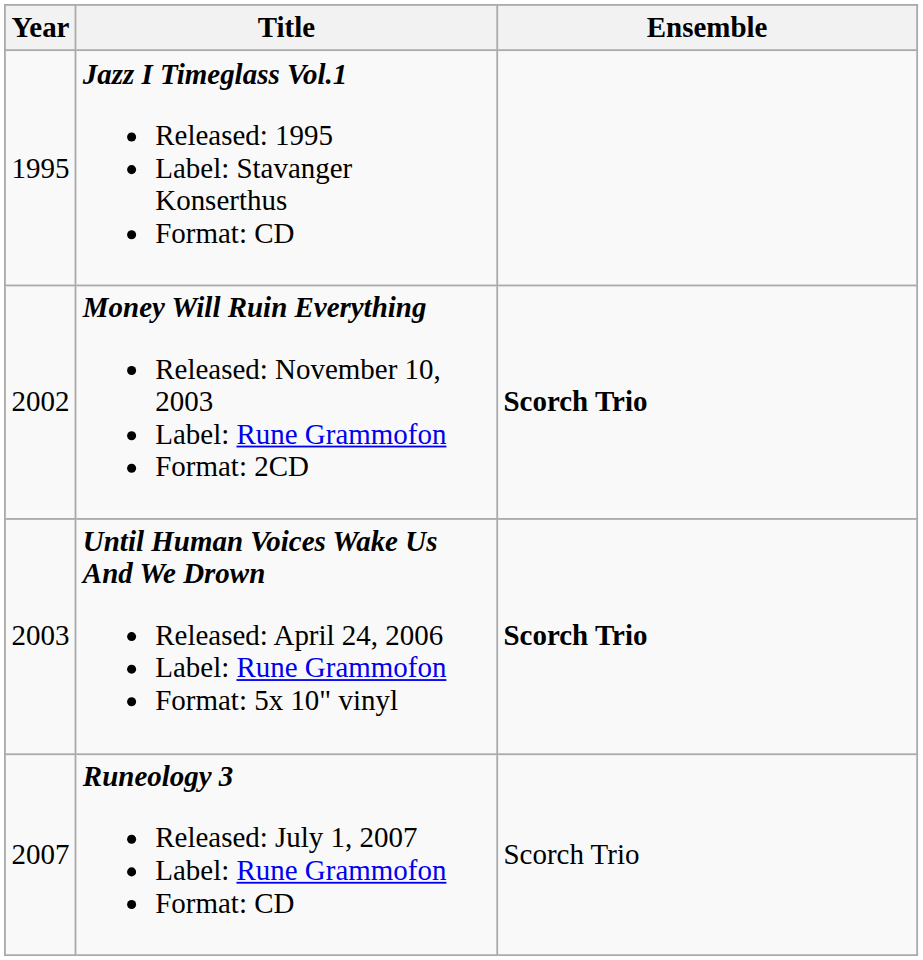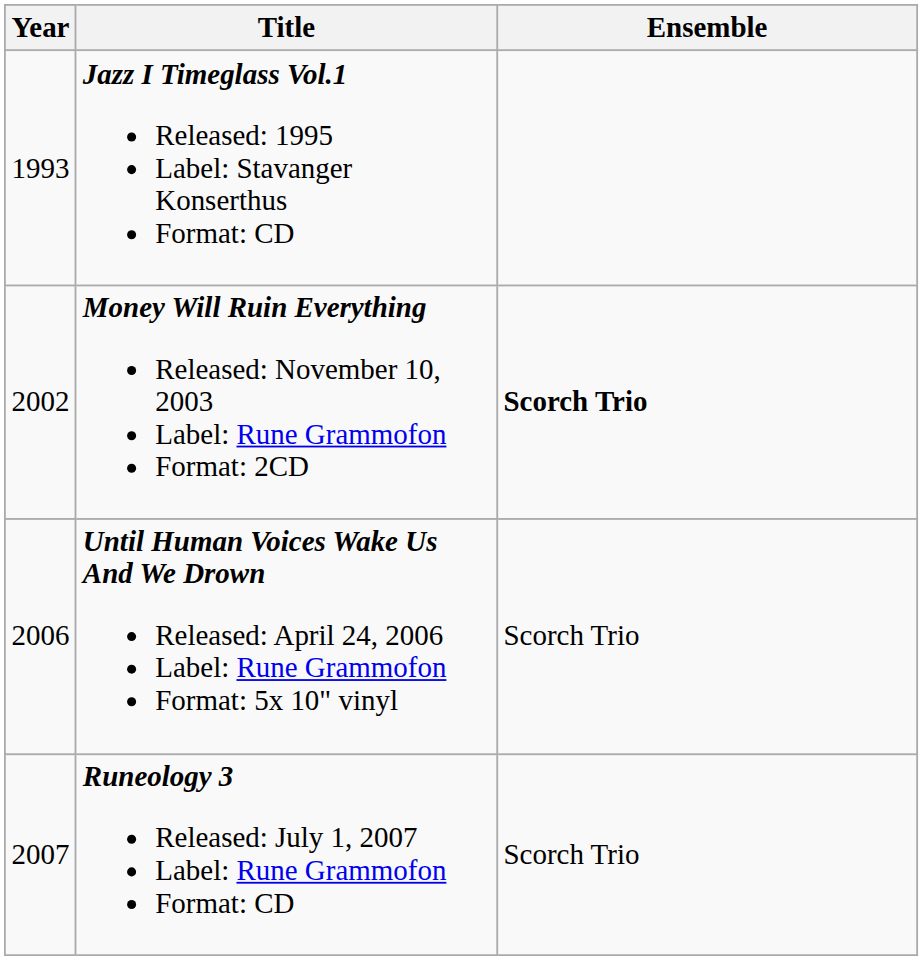(41, 167) 1995 -> (41, 167) 1993
(41, 635) 2003 -> (41, 635) 2006
(575, 635) bold -> (571, 635) normal
